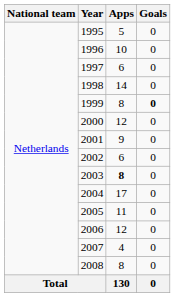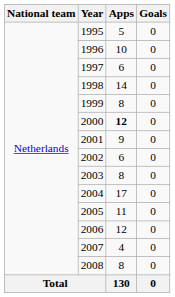(153, 103) bold -> (153, 103) normal
(121, 121) normal -> (121, 121) bold
(121, 175) bold -> (121, 175) normal
